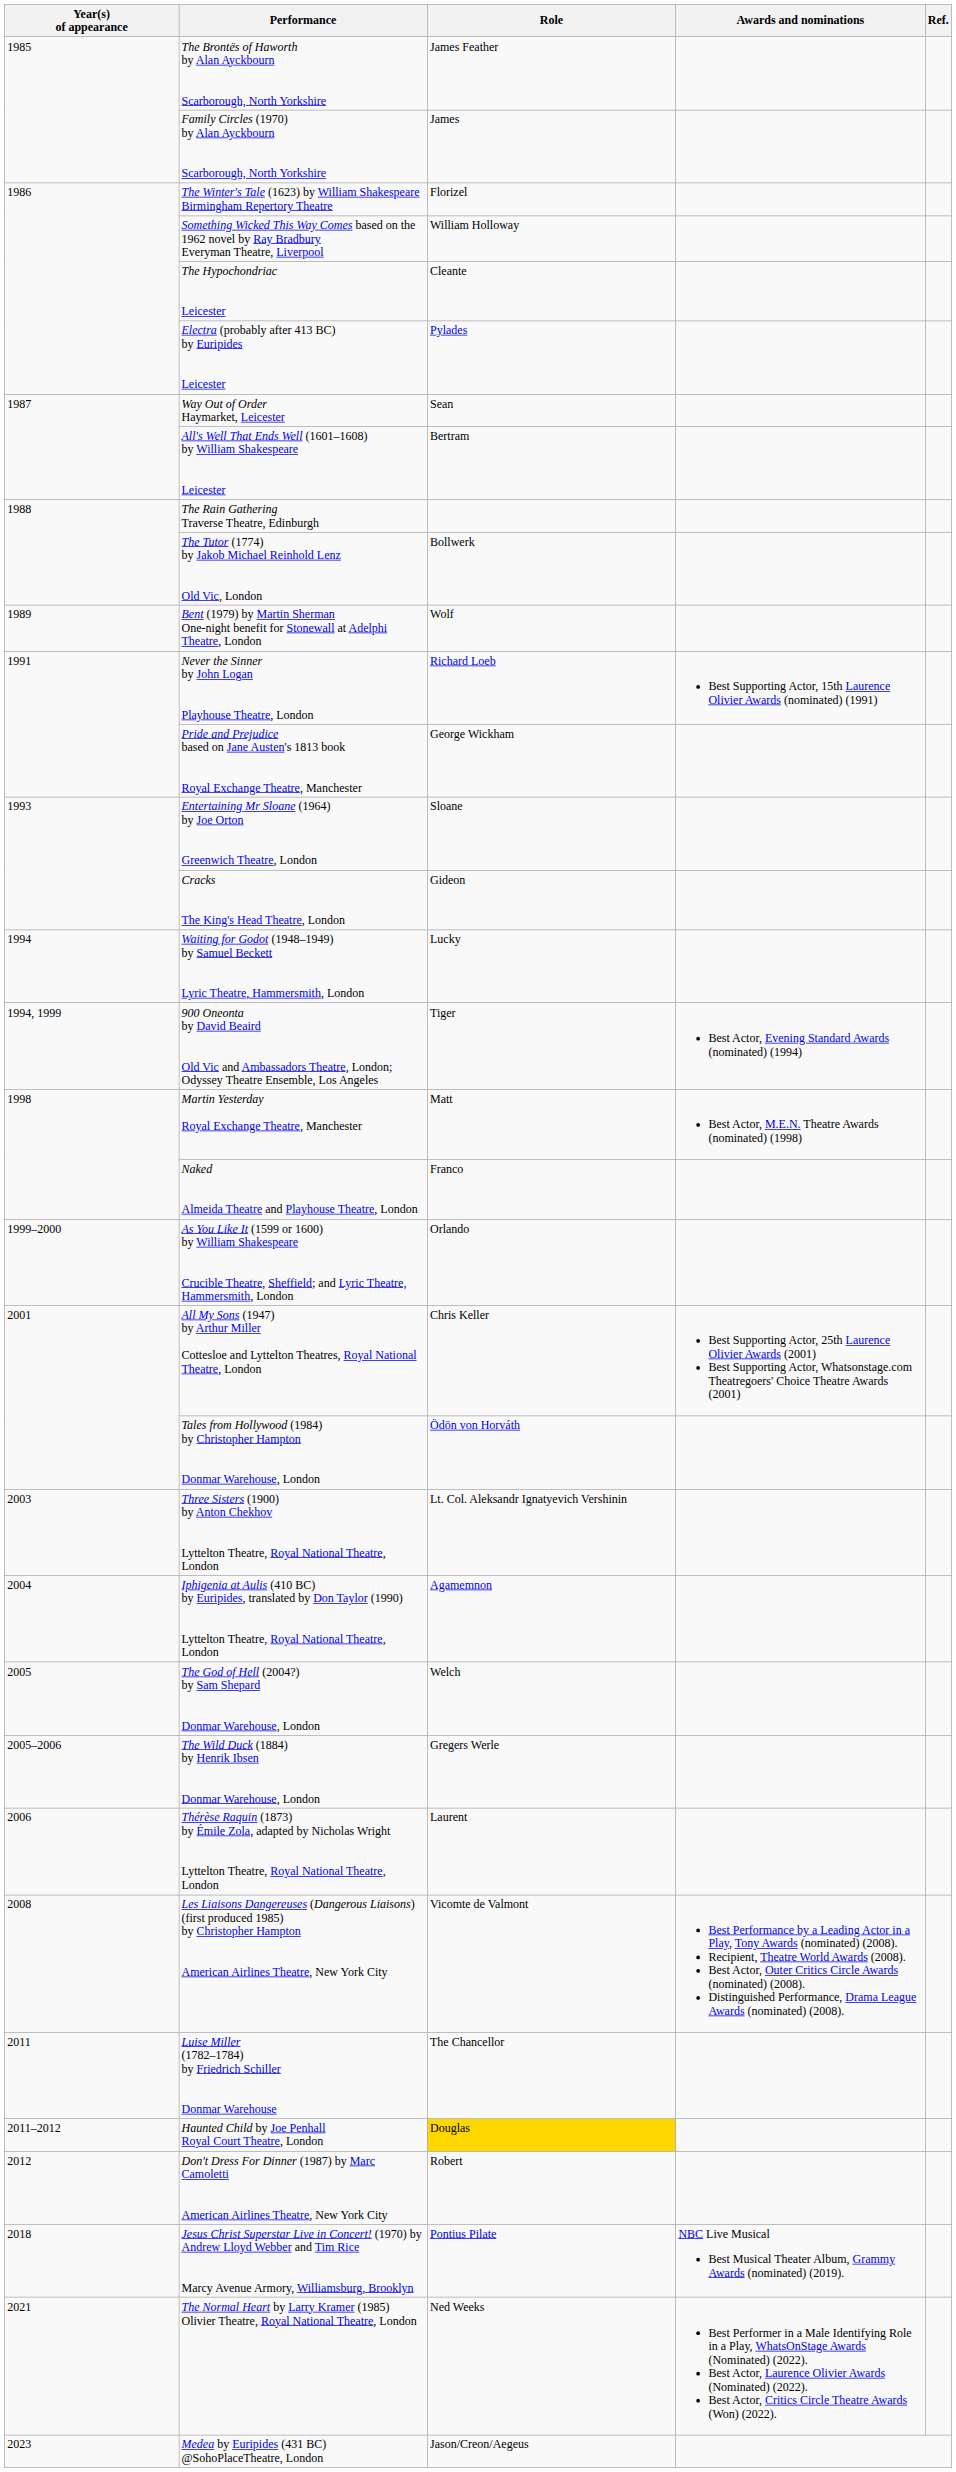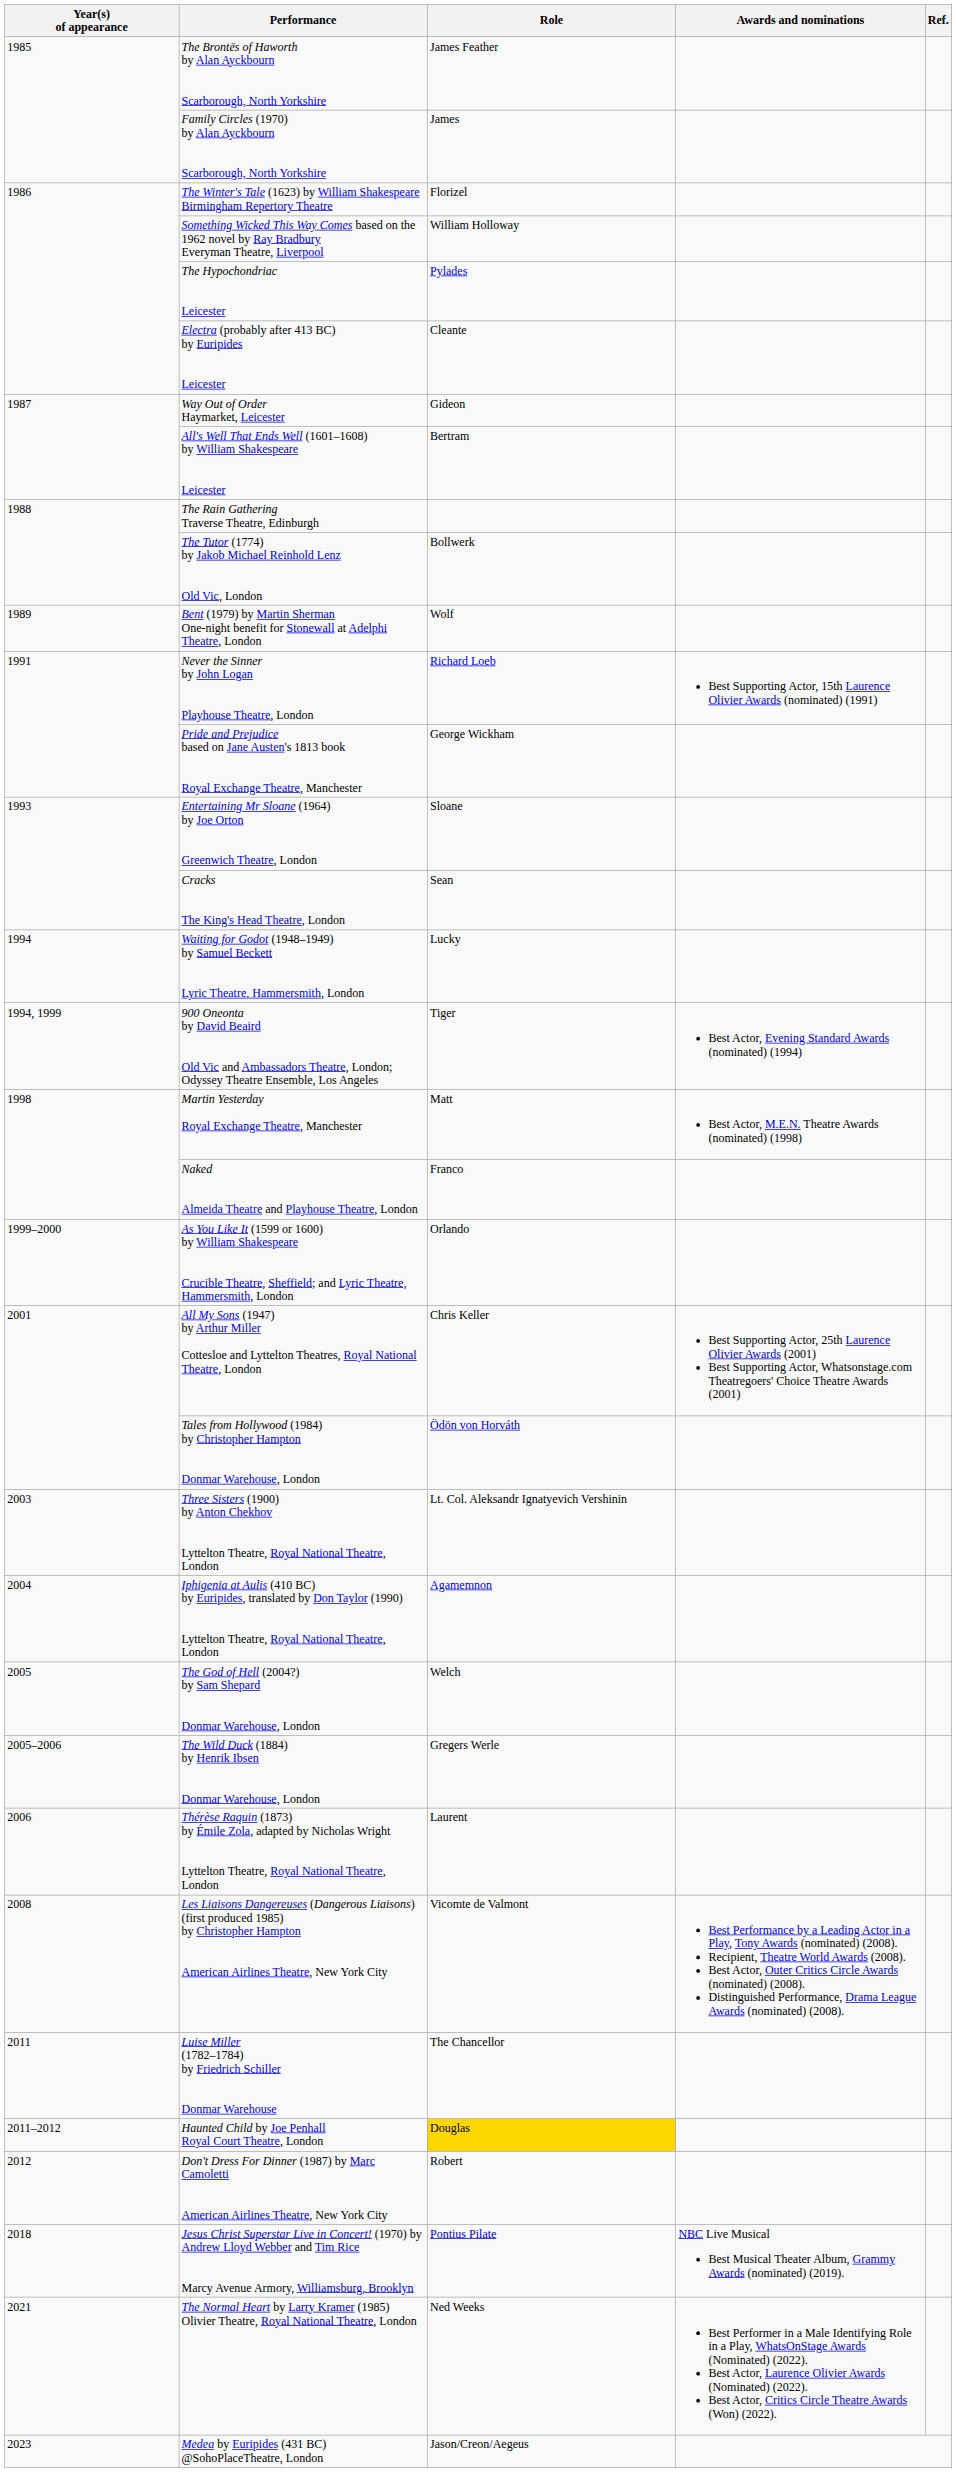(448, 271) Cleante -> (449, 271) Pylades
(449, 330) Pylades -> (448, 330) Cleante
(442, 403) Sean -> (448, 403) Gideon
(448, 879) Gideon -> (442, 879) Sean
